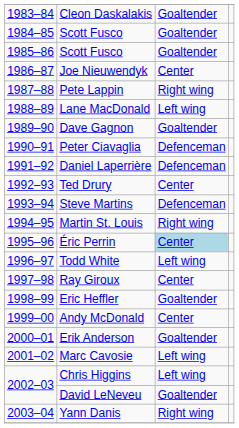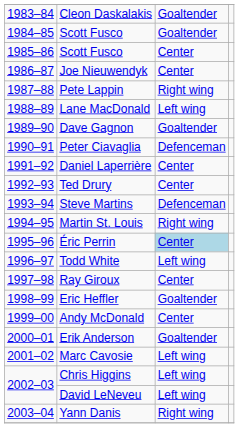(187, 52) Goaltender -> (176, 52) Center
(192, 166) Defenceman -> (176, 166) Center
(187, 394) Goaltender -> (182, 394) Left wing
